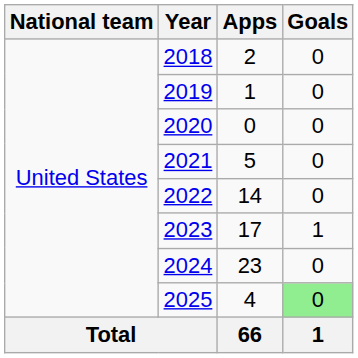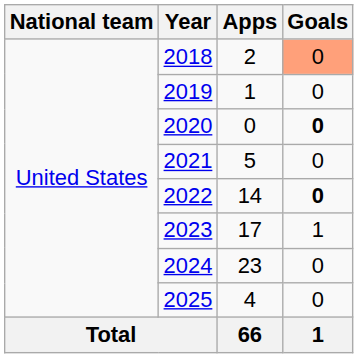(318, 56) no background -> (318, 56) lightsalmon background
(318, 126) normal -> (318, 126) bold
(318, 195) normal -> (318, 195) bold
(318, 299) lightgreen background -> (318, 299) no background
